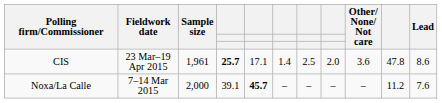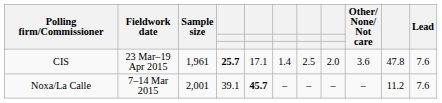(423, 62) 8.6 -> (423, 62) 7.6
(197, 86) 2,000 -> (197, 86) 2,001
